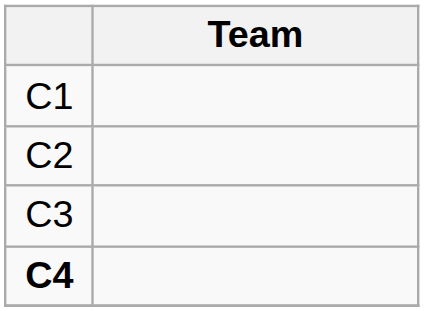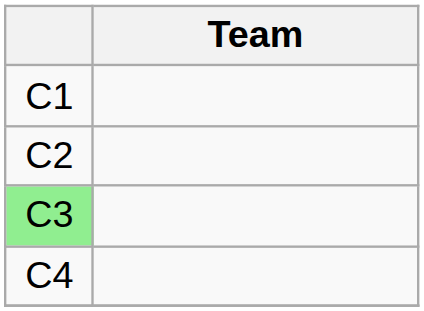(49, 214) no background -> (49, 214) lightgreen background
(49, 274) bold -> (49, 274) normal
